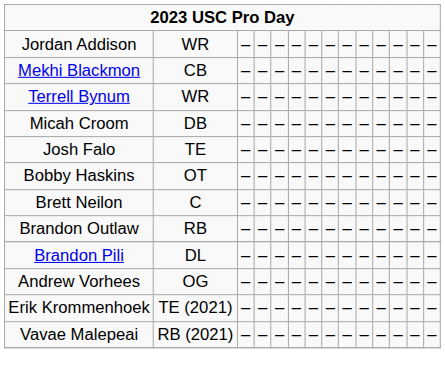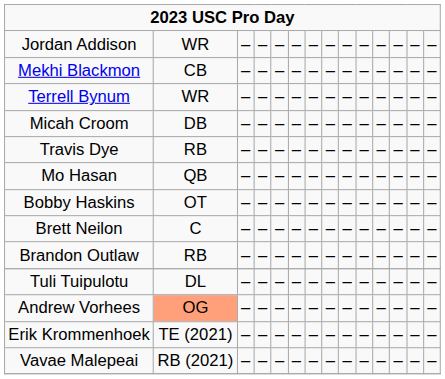+ row: (79, 149)
- row: (79, 149)
+ row: (79, 176)
- row: (79, 255)
+ row: (79, 281)
(195, 281) no background -> (195, 307) lightsalmon background
